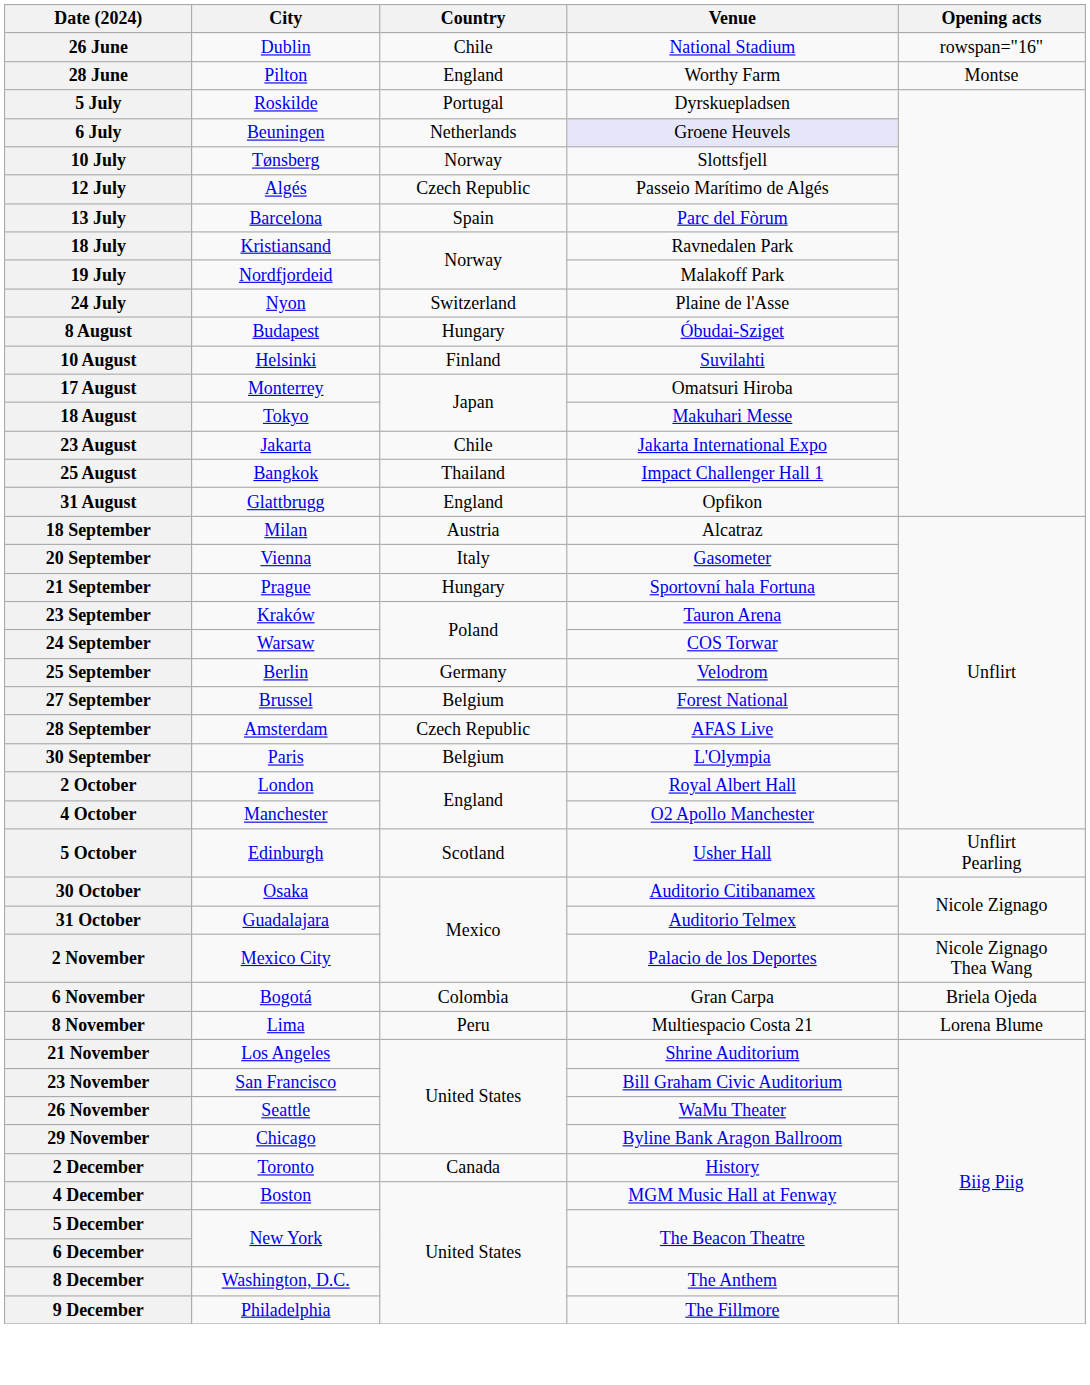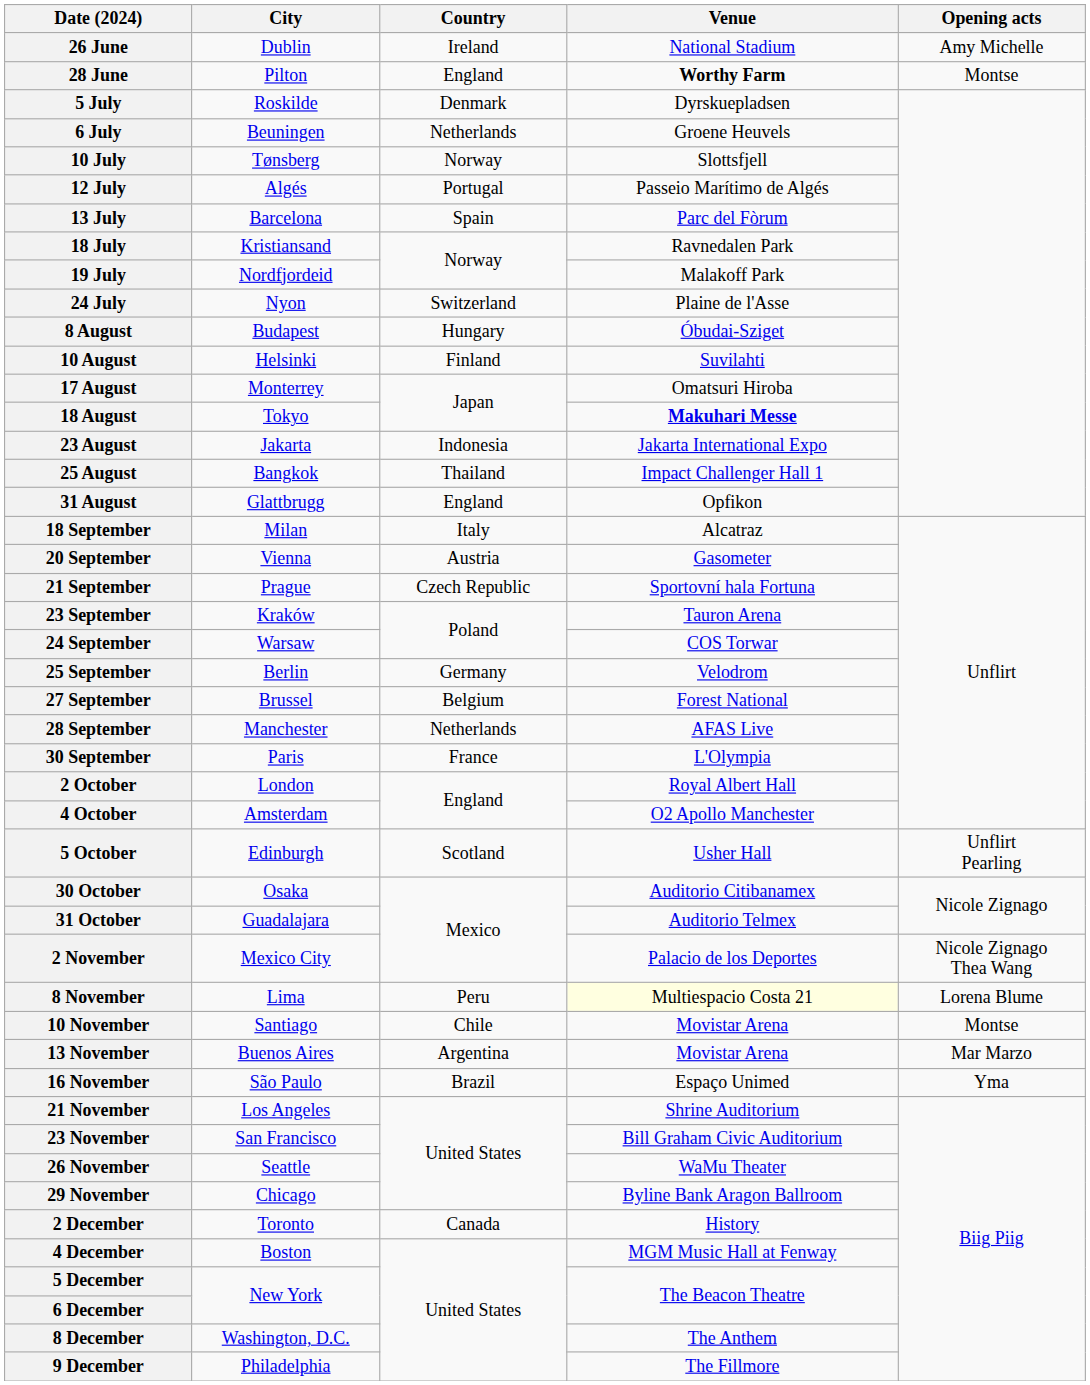(473, 47) Chile -> (473, 47) Ireland
(991, 47) rowspan="16" -> (991, 47) Amy Michelle
(732, 75) normal -> (732, 75) bold
(473, 103) Portugal -> (473, 103) Denmark
(732, 132) lavender background -> (732, 132) no background
(473, 189) Czech Republic -> (473, 189) Portugal
(732, 416) normal -> (732, 416) bold
(473, 445) Chile -> (473, 445) Indonesia
(473, 530) Austria -> (473, 530) Italy
(473, 558) Italy -> (473, 558) Austria
(473, 587) Hungary -> (473, 587) Czech Republic
(286, 729) Amsterdam -> (286, 729) Manchester
(473, 729) Czech Republic -> (473, 729) Netherlands
(473, 757) Belgium -> (473, 757) France
(286, 814) Manchester -> (286, 814) Amsterdam
- row: (98, 996)
(732, 1025) no background -> (732, 996) lightyellow background
+ row: (98, 1025)
+ row: (98, 1053)
+ row: (98, 1082)
